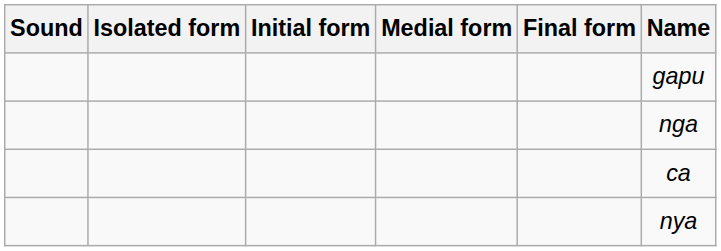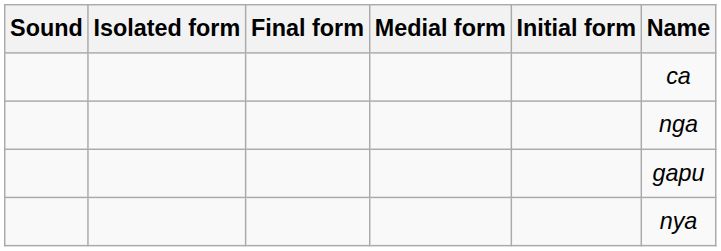columns swapped: (579, 28) <-> (311, 28)
(679, 76) gapu -> (679, 76) ca
(679, 173) ca -> (679, 173) gapu
